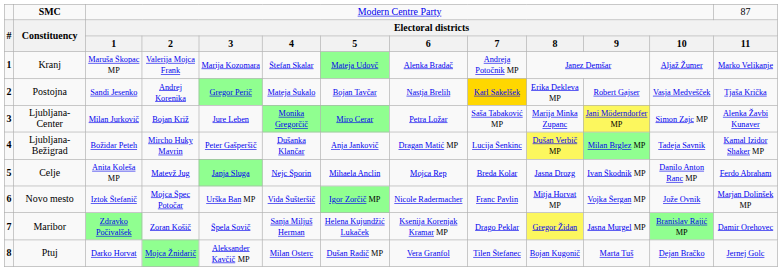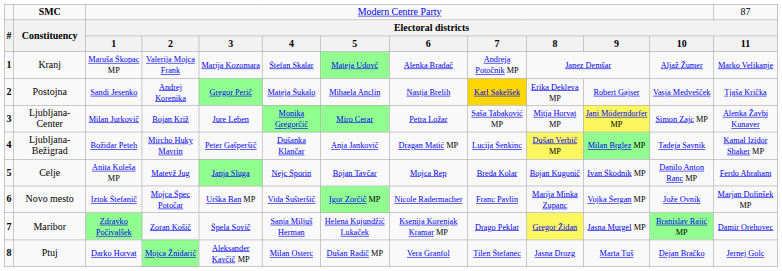(355, 92) Bojan Tavčar -> (355, 92) Mihaela Anclin
(555, 118) Marija Minka Zupanc -> (555, 119) Mitja Horvat MP
(355, 172) Mihaela Anclin -> (355, 172) Bojan Tavčar
(555, 172) Jasna Drozg -> (555, 172) Bojan Kugonič
(555, 200) Mitja Horvat MP -> (555, 199) Marija Minka Zupanc
(555, 253) Bojan Kugonič -> (555, 253) Jasna Drozg
